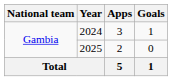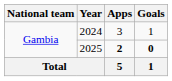(120, 48) normal -> (120, 48) bold
(151, 48) normal -> (151, 48) bold
